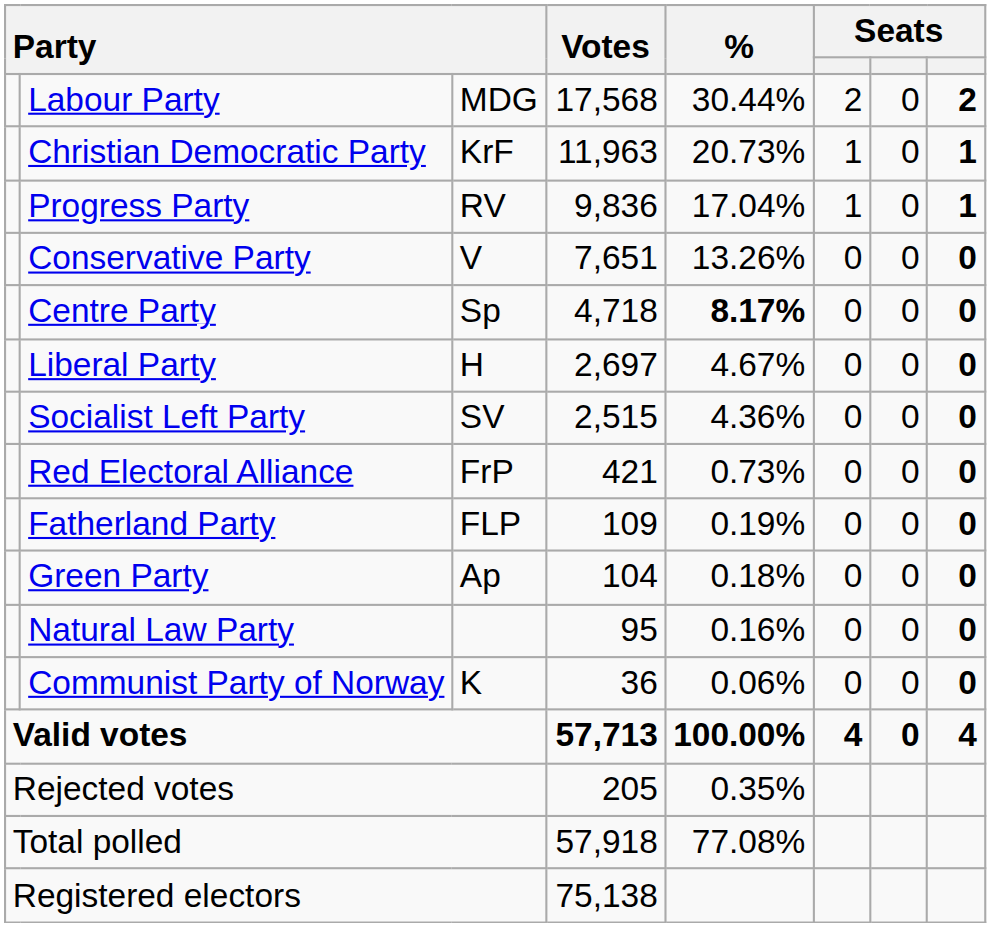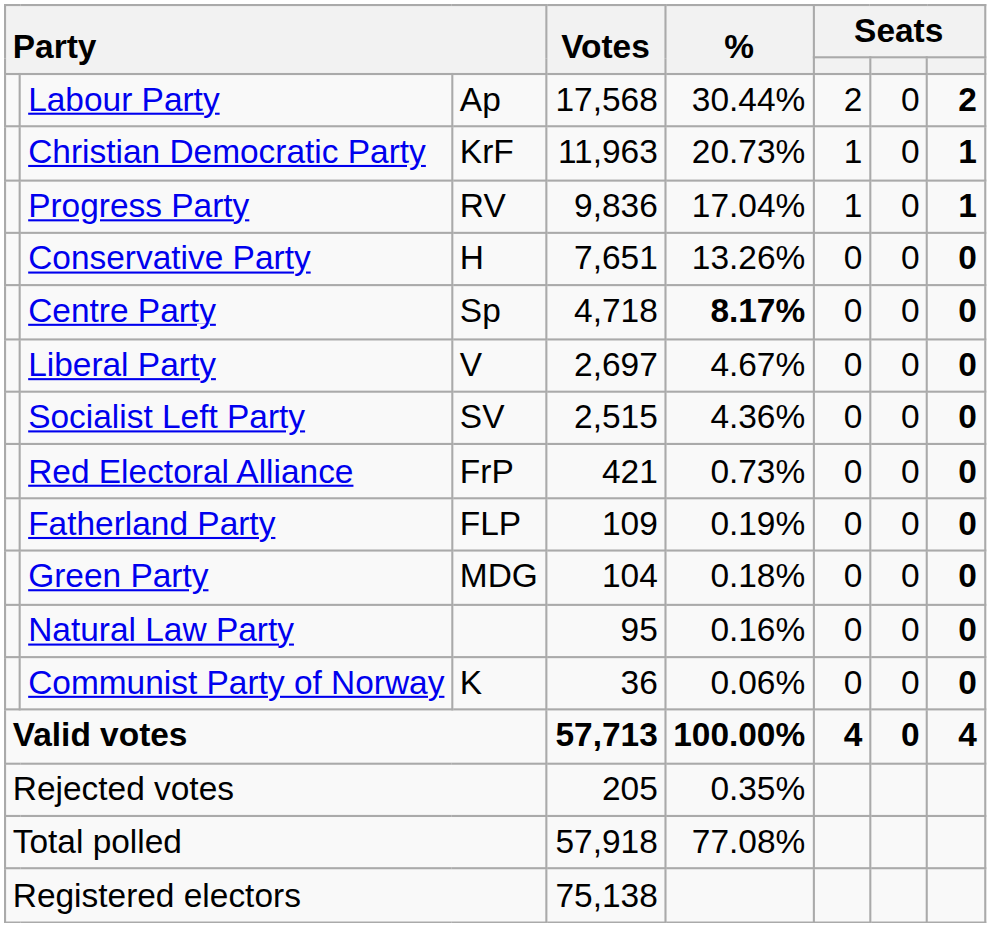(499, 99) MDG -> (480, 99) Ap
(471, 258) V -> (472, 258) H
(472, 364) H -> (471, 364) V
(480, 576) Ap -> (499, 576) MDG
